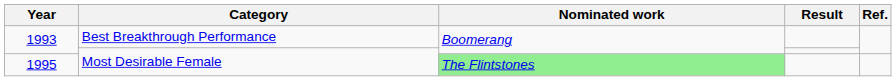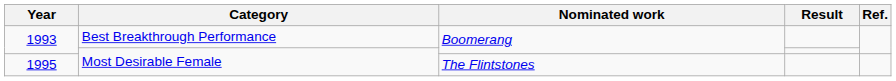(488, 64) lightgreen background -> (488, 64) no background
